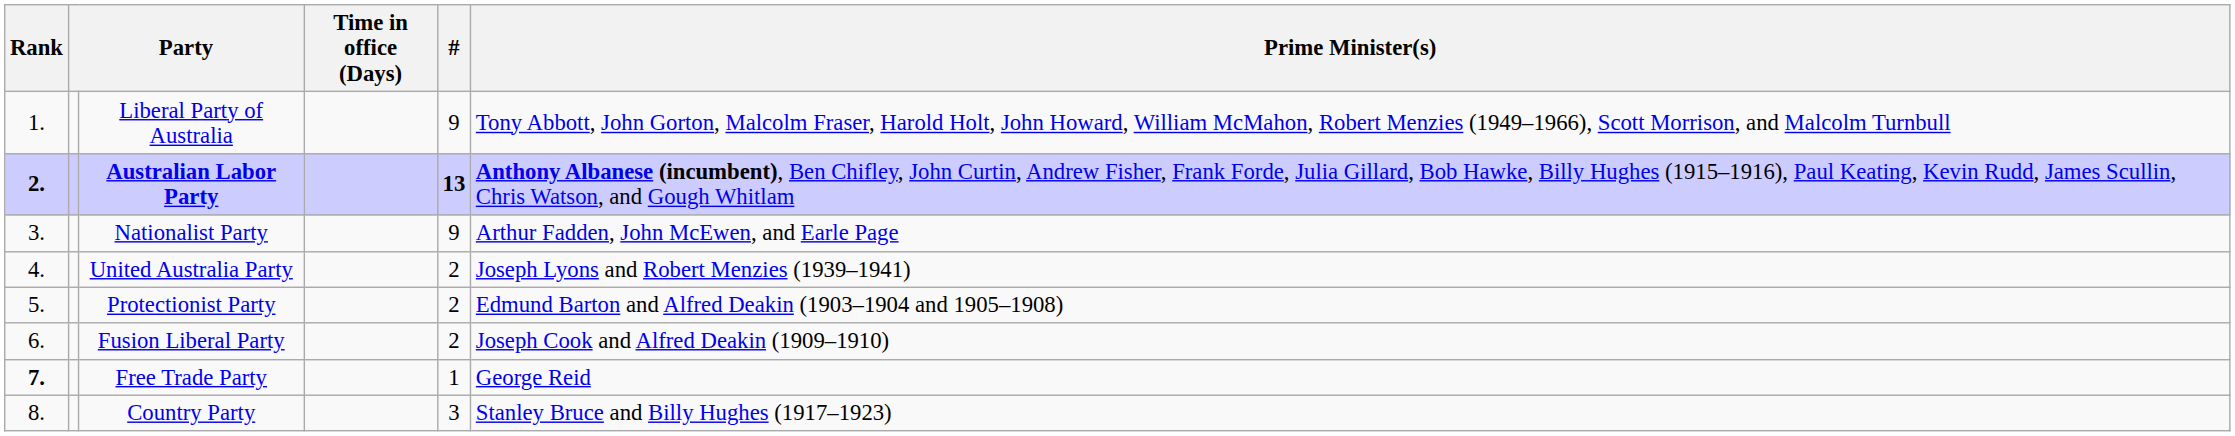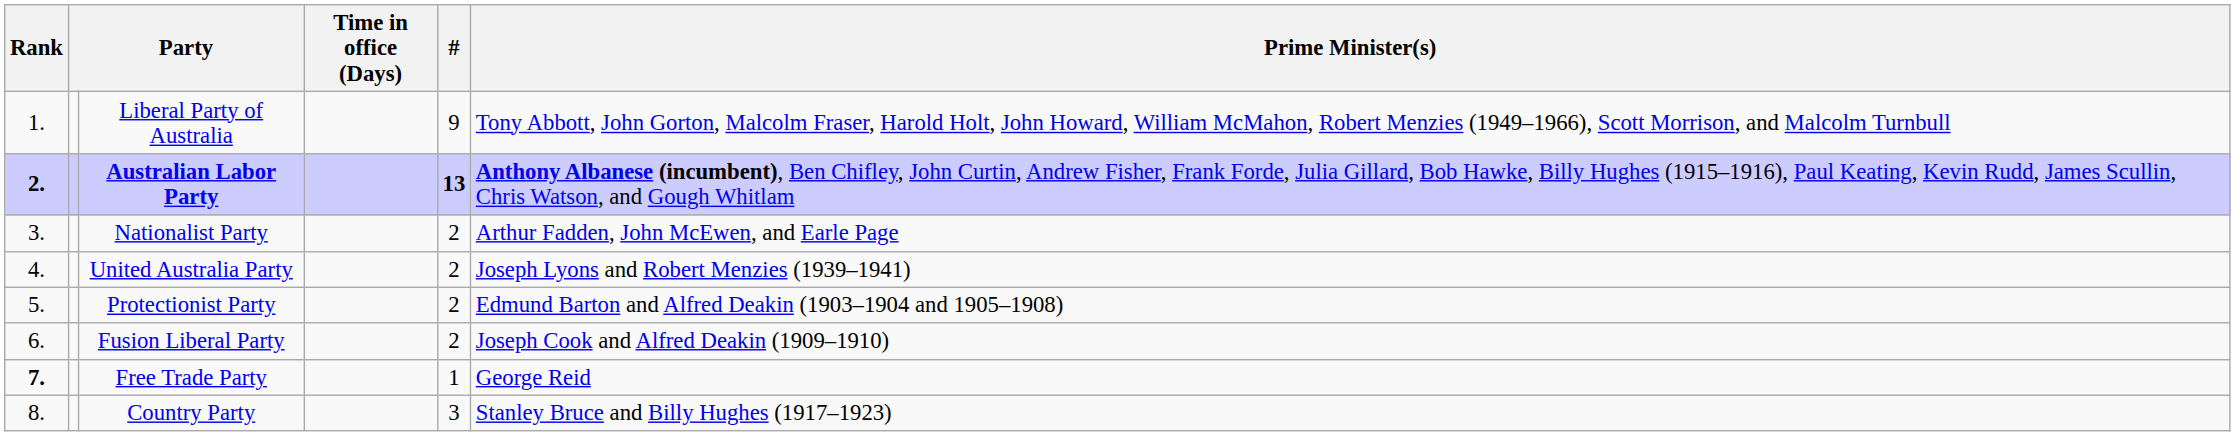(454, 232) 9 -> (454, 232) 2
